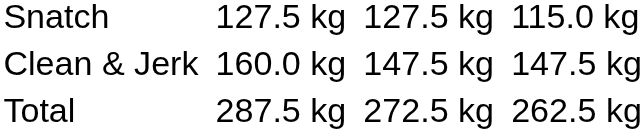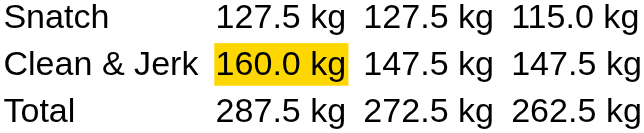(281, 63) no background -> (281, 63) gold background
